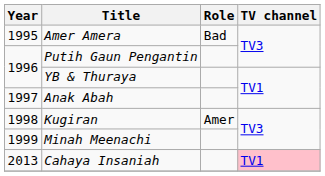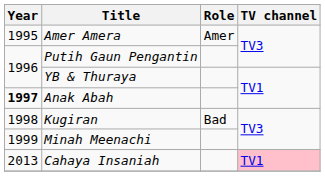(215, 36) Bad -> (219, 36) Amer
(23, 98) normal -> (23, 98) bold
(219, 119) Amer -> (215, 119) Bad
